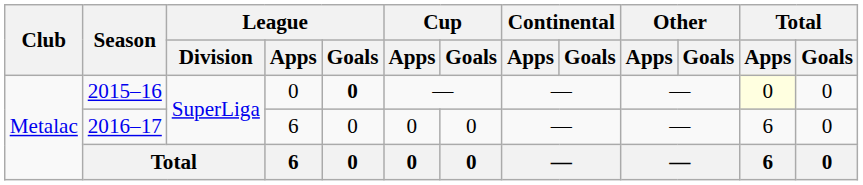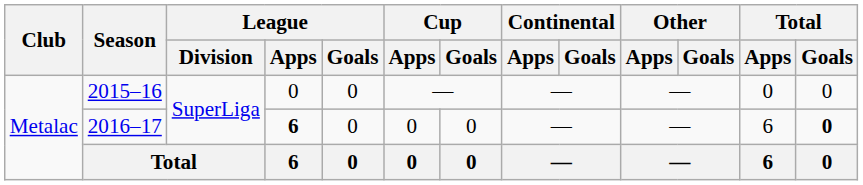(353, 92) bold -> (353, 92) normal
(768, 92) lightyellow background -> (768, 92) no background
(293, 127) normal -> (293, 127) bold
(827, 127) normal -> (827, 127) bold
